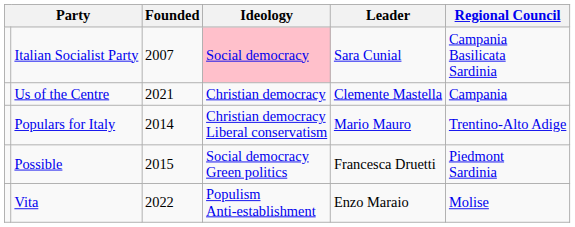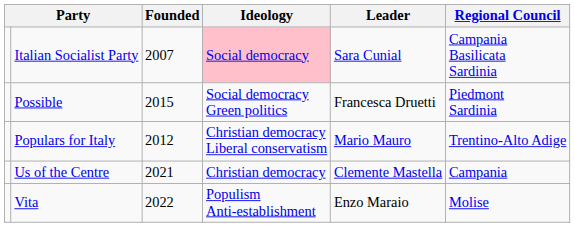rows swapped: (38, 163) <-> (62, 93)
(159, 124) 2014 -> (159, 141) 2012
